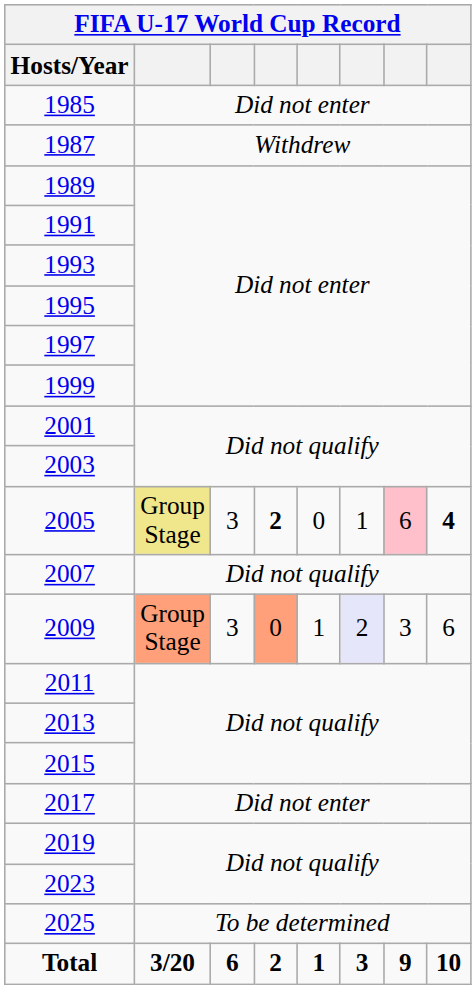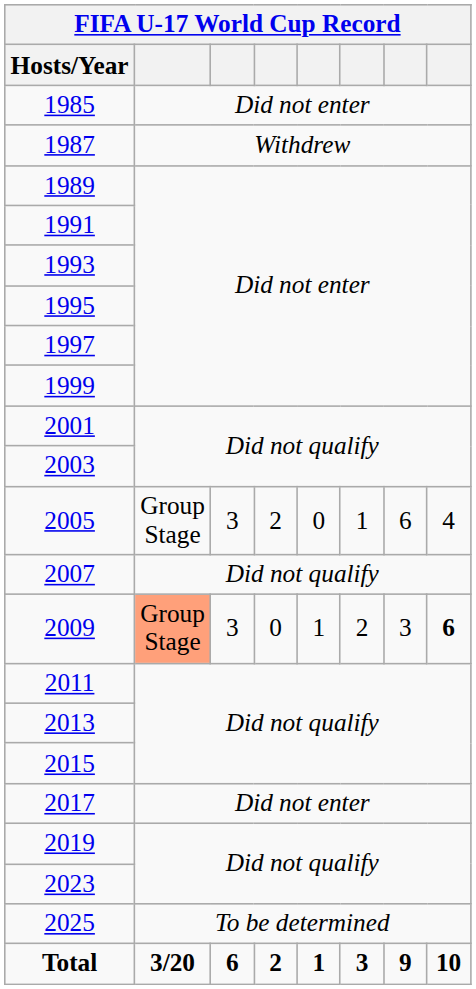(173, 519) khaki background -> (173, 519) no background
(276, 519) bold -> (276, 519) normal
(405, 519) pink background -> (405, 519) no background
(449, 519) bold -> (449, 519) normal
(276, 628) lightsalmon background -> (276, 628) no background
(362, 628) lavender background -> (362, 628) no background
(449, 628) normal -> (449, 628) bold
